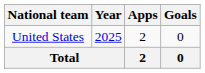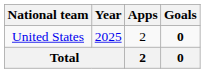(180, 36) normal -> (180, 36) bold
